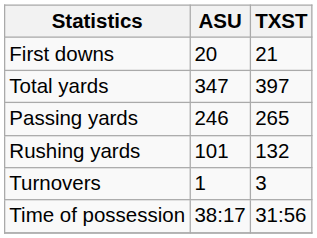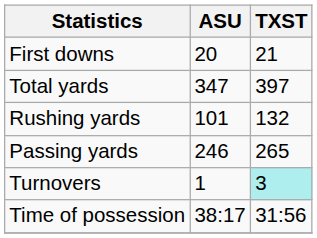rows swapped: (75, 151) <-> (74, 118)
(261, 183) no background -> (261, 183) paleturquoise background
